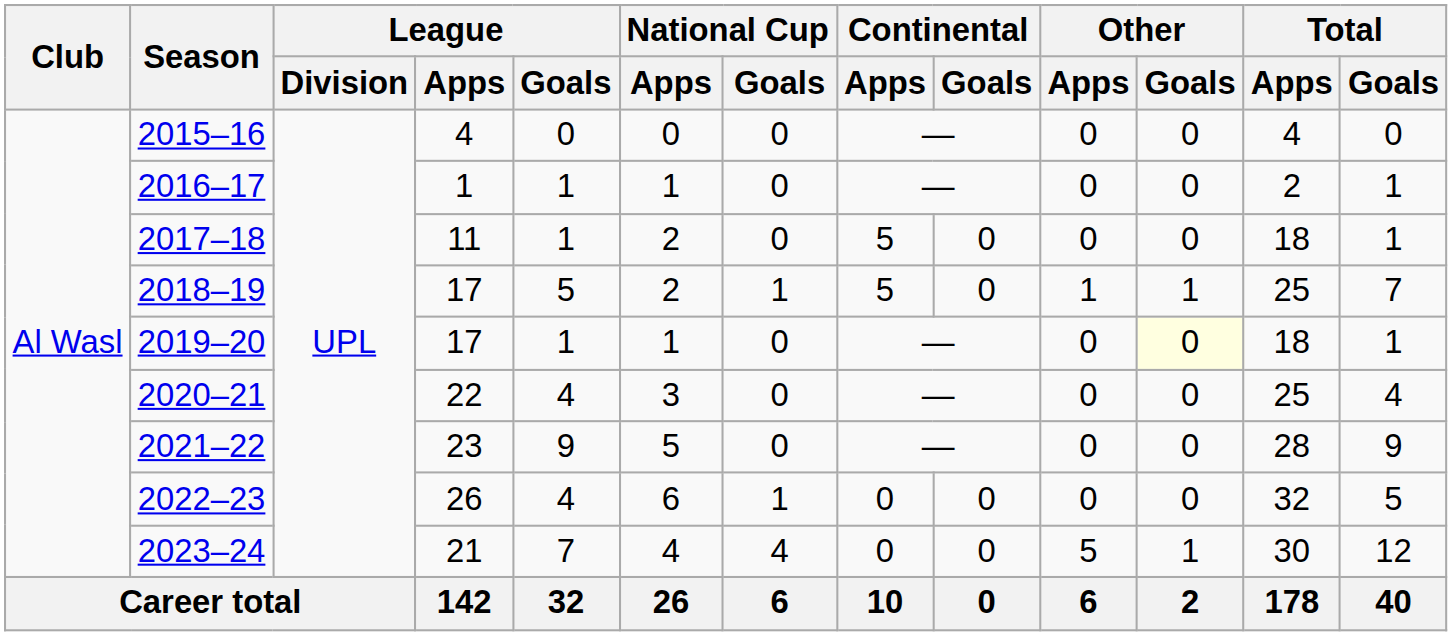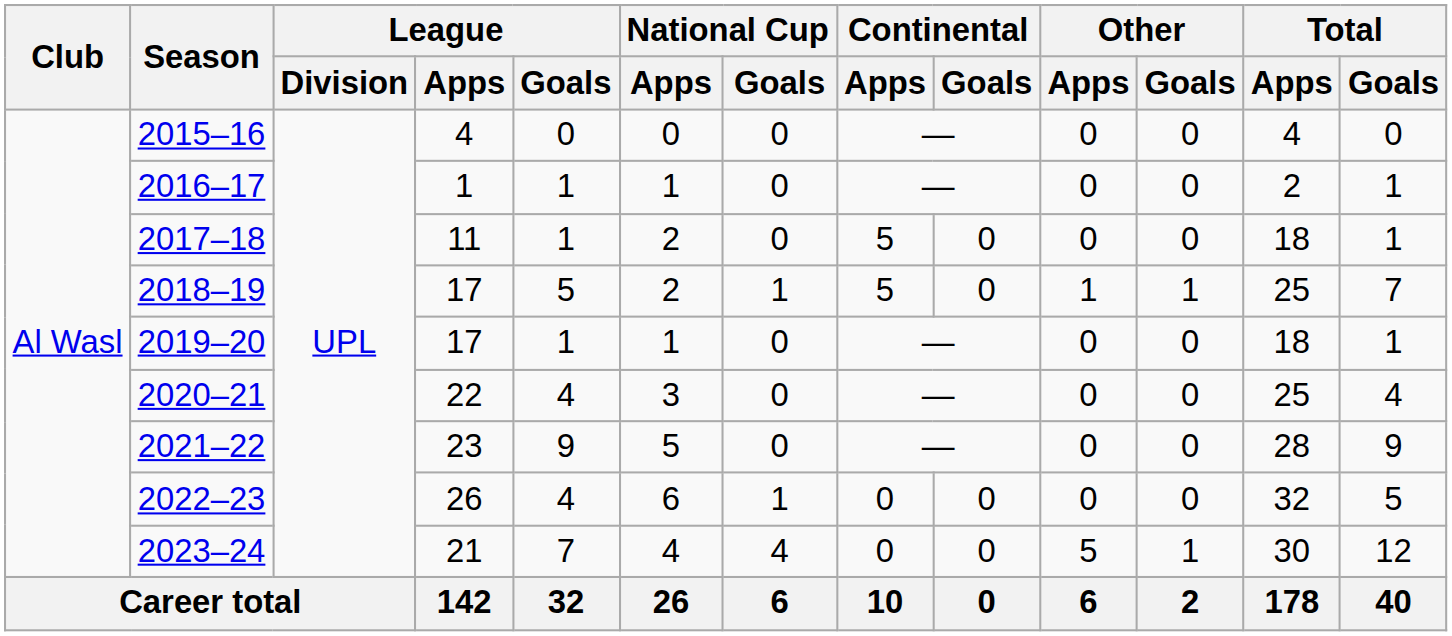(1190, 342) lightyellow background -> (1190, 342) no background
